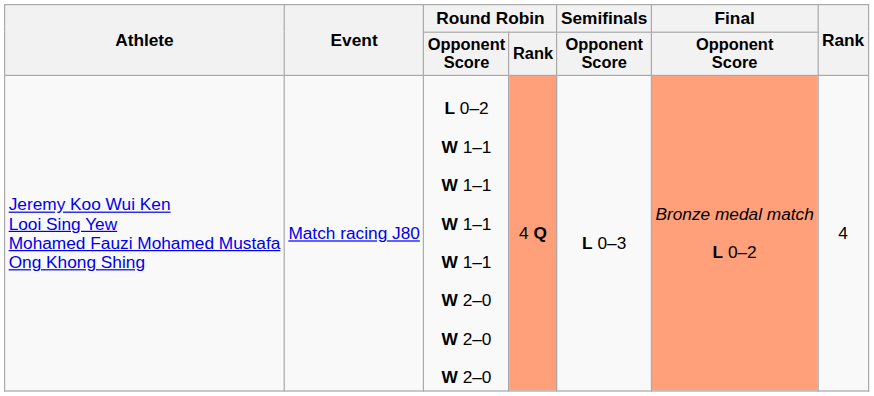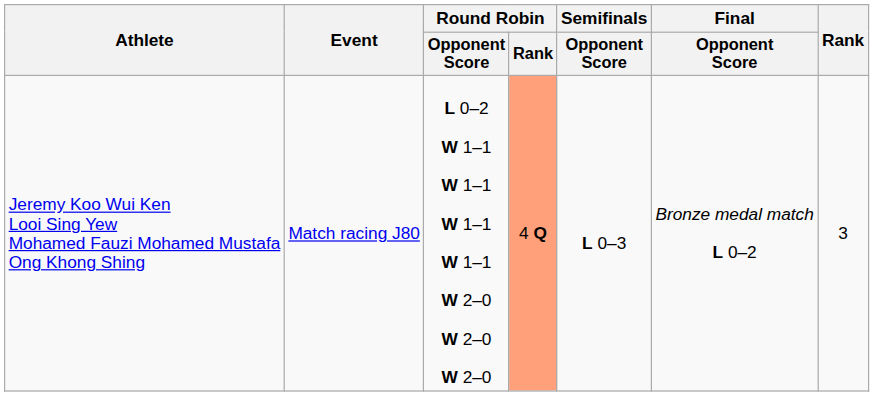(735, 234) lightsalmon background -> (735, 234) no background
(843, 234) 4 -> (843, 234) 3
